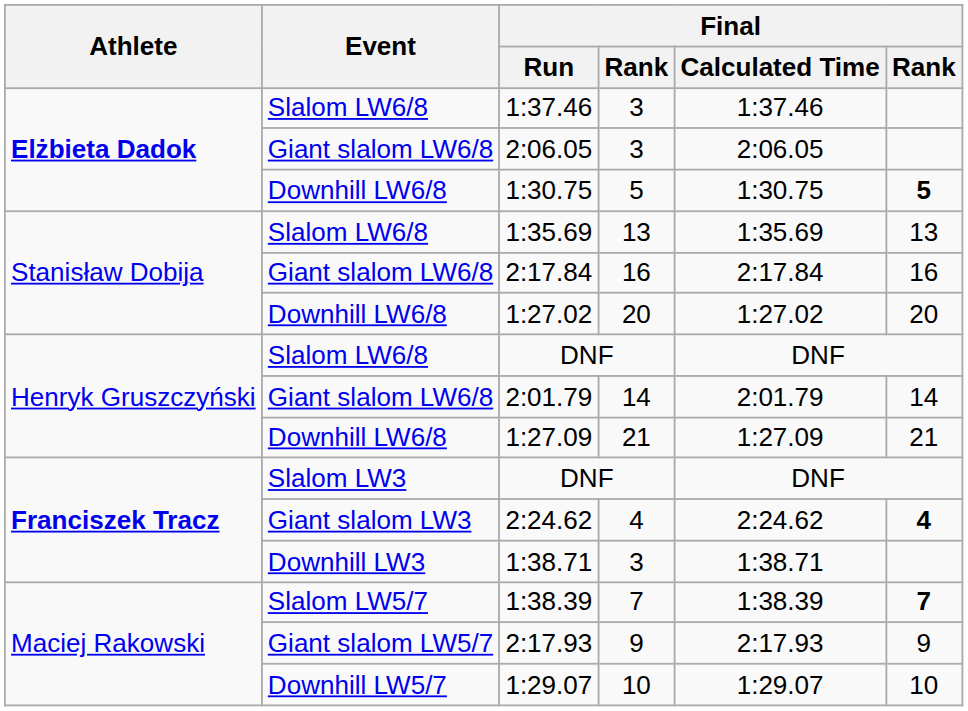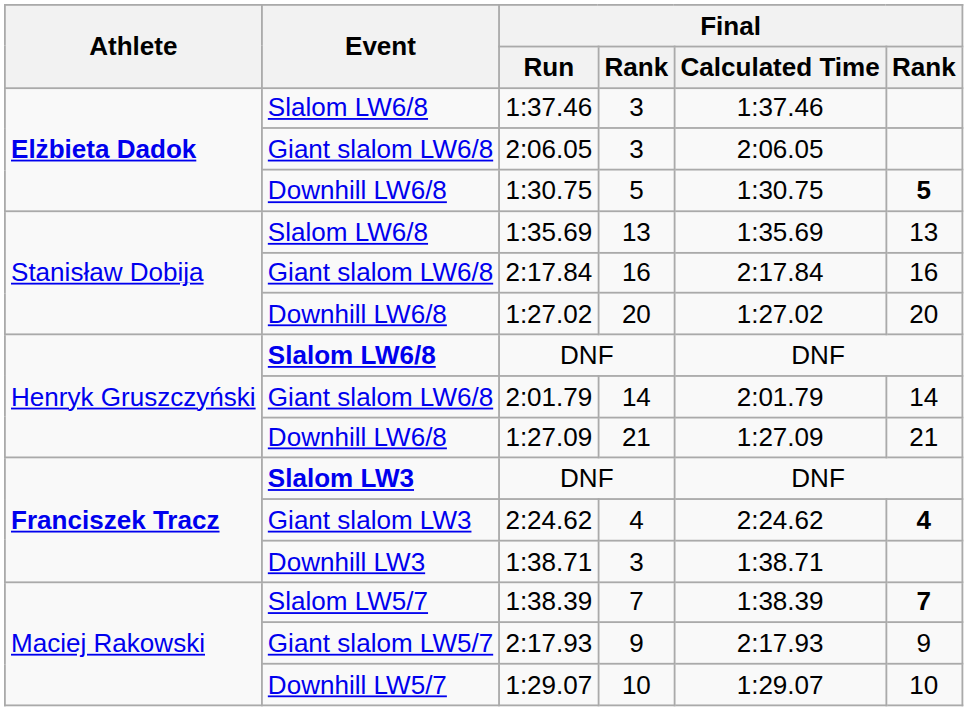(348, 355) normal -> (352, 355) bold
(337, 479) normal -> (341, 479) bold
